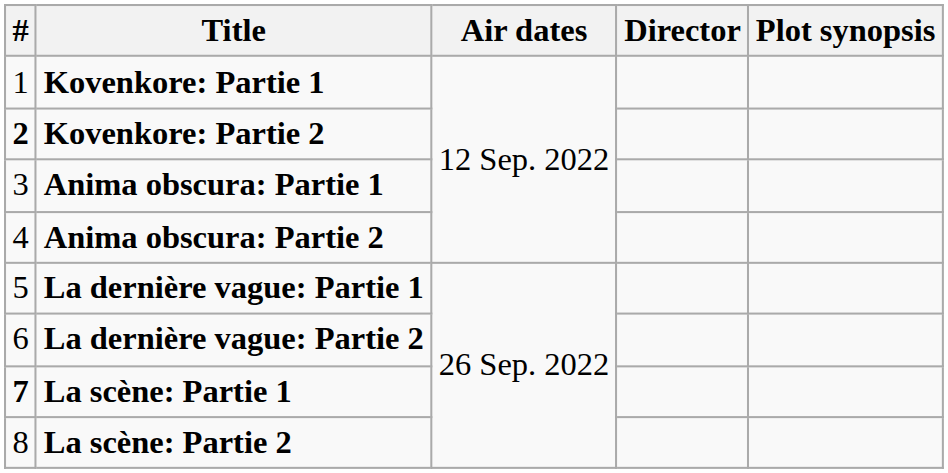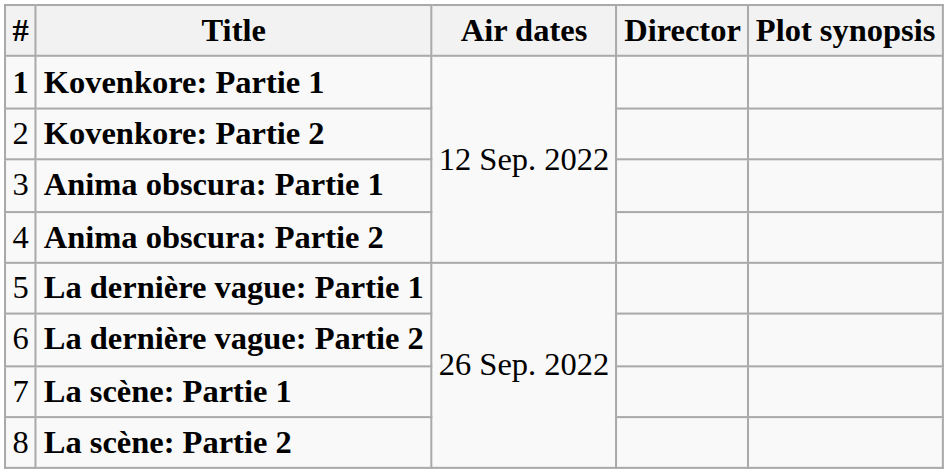(21, 81) normal -> (21, 81) bold
(21, 133) bold -> (21, 133) normal
(21, 390) bold -> (21, 390) normal
